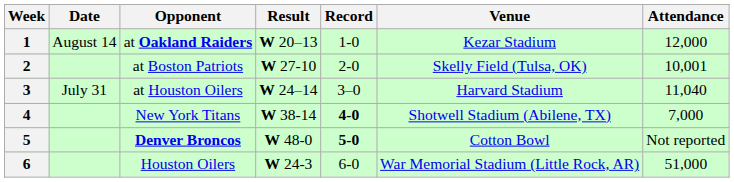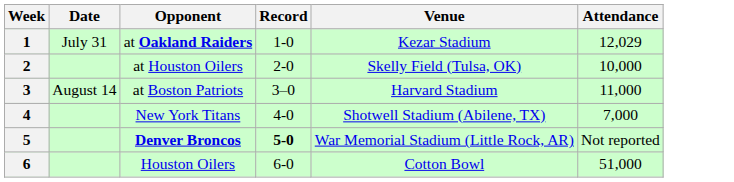- column: (288, 16)
(84, 41) August 14 -> (84, 41) July 31
(686, 41) 12,000 -> (620, 41) 12,029
(188, 66) at Boston Patriots -> (188, 66) at Houston Oilers
(686, 66) 10,001 -> (620, 66) 10,000
(84, 90) July 31 -> (84, 90) August 14
(188, 90) at Houston Oilers -> (188, 90) at Boston Patriots
(686, 90) 11,040 -> (620, 90) 11,000
(349, 115) bold -> (283, 115) normal
(510, 139) Cotton Bowl -> (444, 139) War Memorial Stadium (Little Rock, AR)
(510, 164) War Memorial Stadium (Little Rock, AR) -> (444, 164) Cotton Bowl
